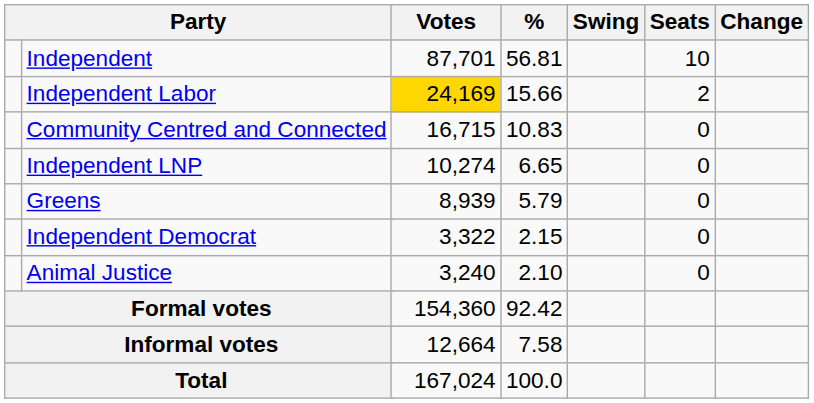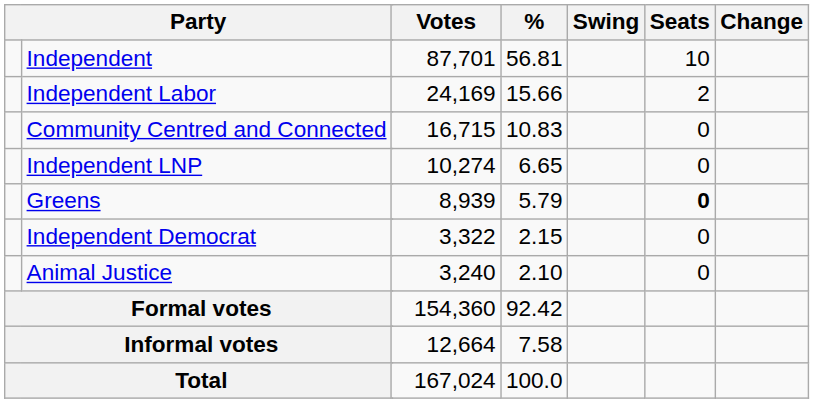(461, 93) gold background -> (461, 93) no background
(704, 201) normal -> (704, 201) bold
